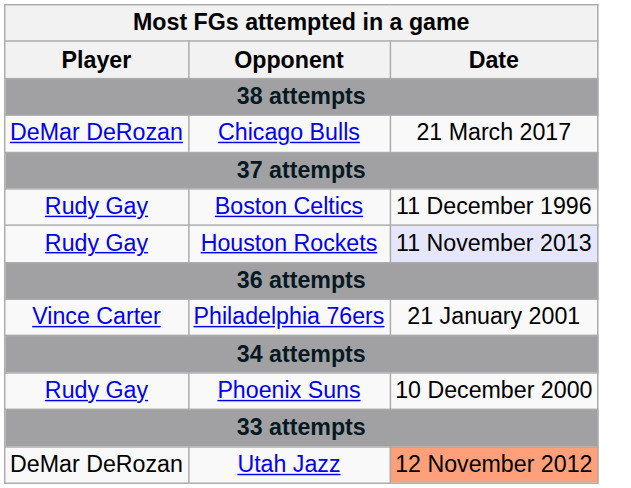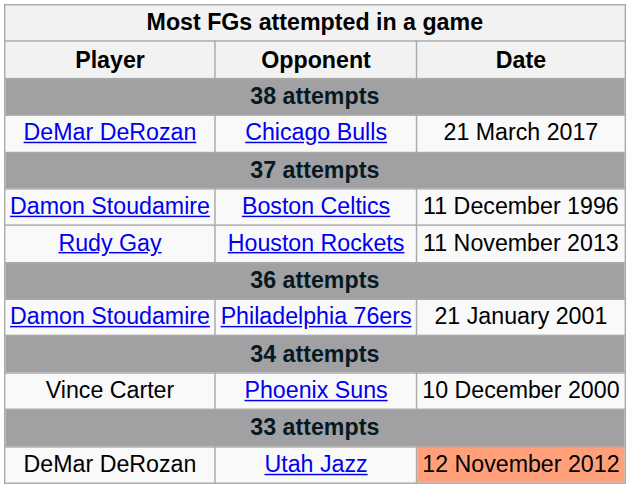(96, 206) Rudy Gay -> (110, 206) Damon Stoudamire
(494, 243) lavender background -> (521, 243) no background
(96, 317) Vince Carter -> (110, 317) Damon Stoudamire
(96, 390) Rudy Gay -> (110, 390) Vince Carter
